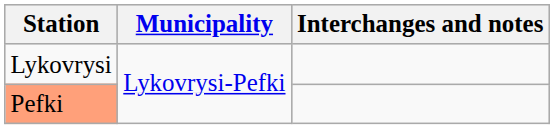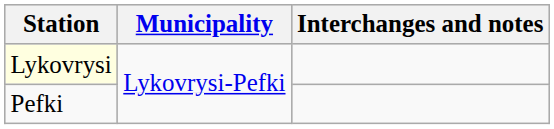(61, 63) no background -> (61, 63) lightyellow background
(37, 103) lightsalmon background -> (37, 103) no background
